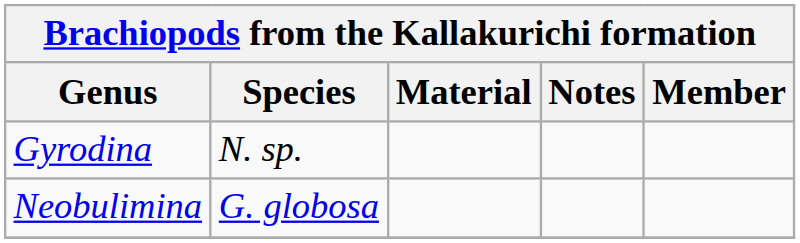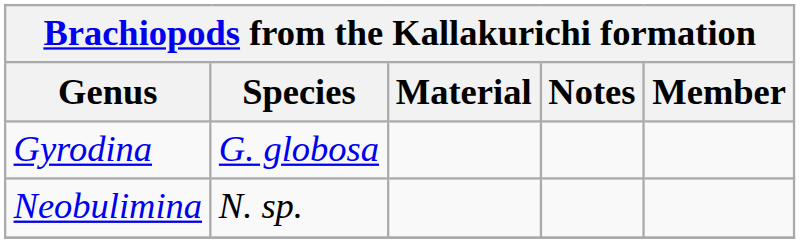(261, 149) N. sp. -> (299, 149) G. globosa
(299, 206) G. globosa -> (261, 206) N. sp.
